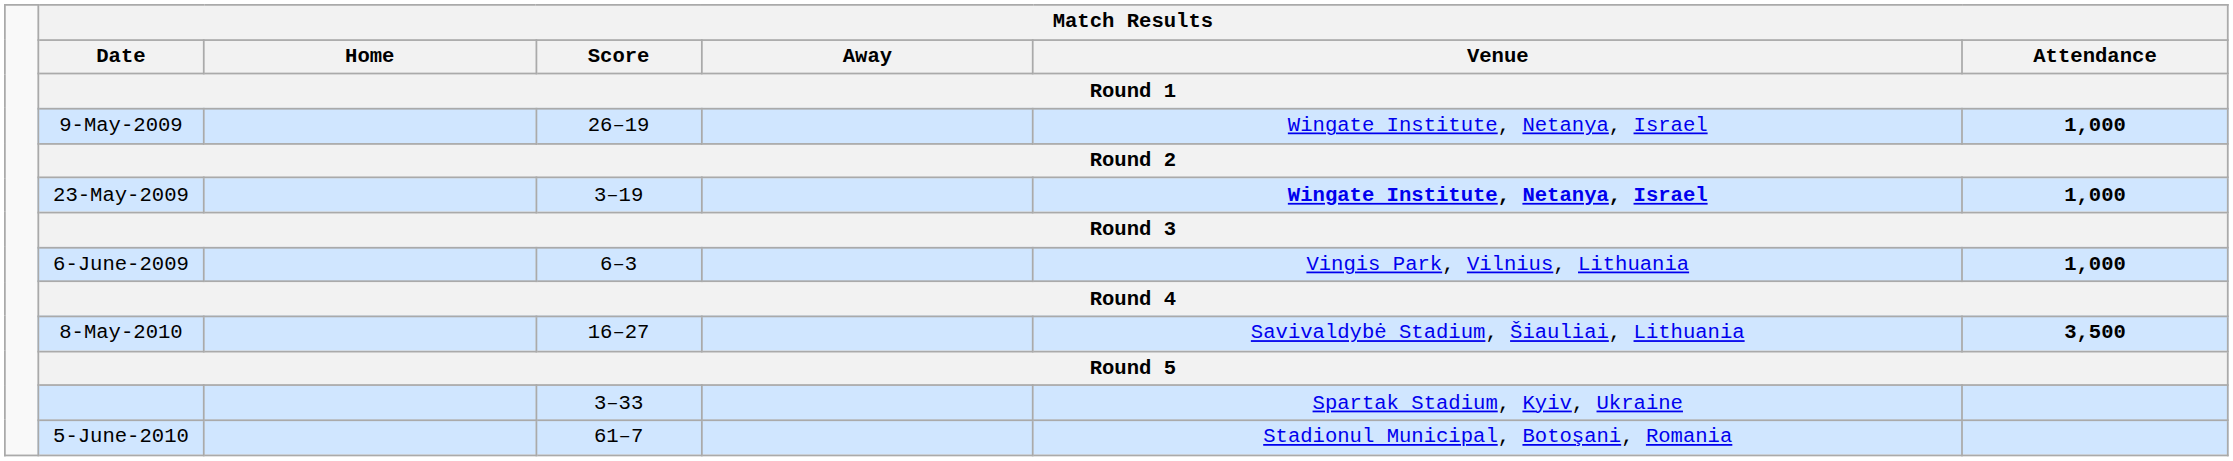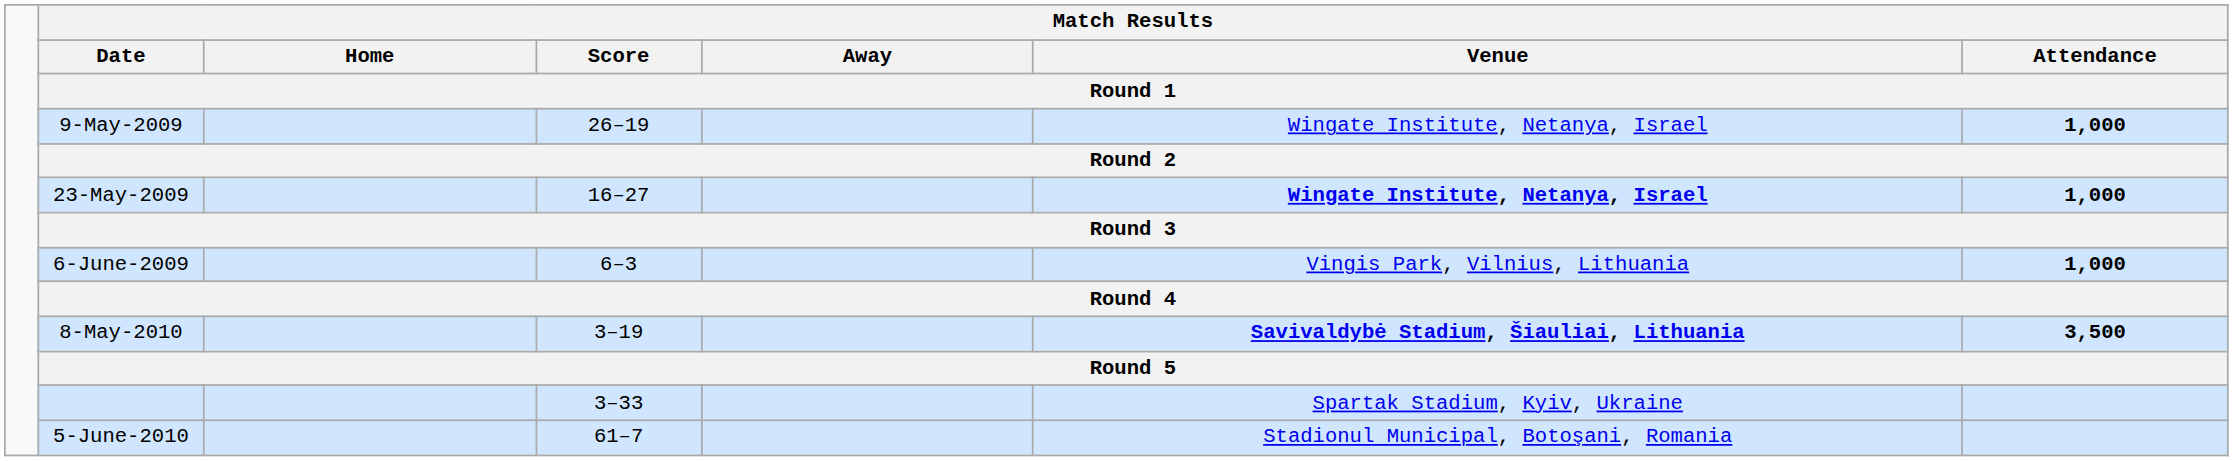(619, 195) 3–19 -> (619, 195) 16–27
(619, 333) 16–27 -> (619, 333) 3–19
(1498, 333) normal -> (1498, 333) bold
